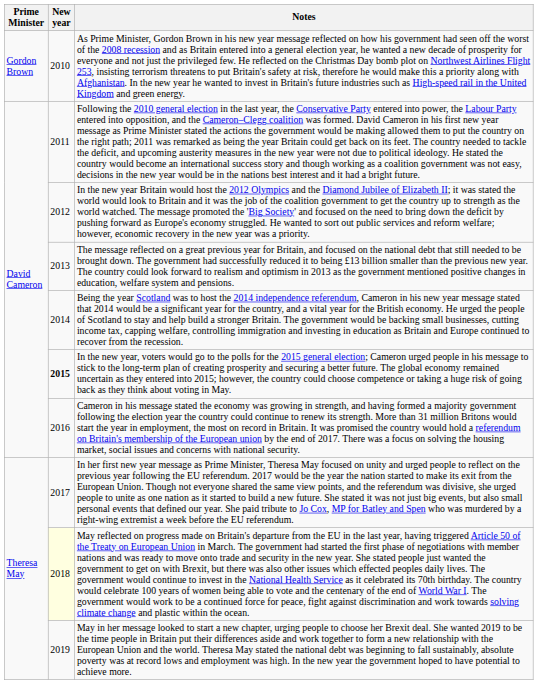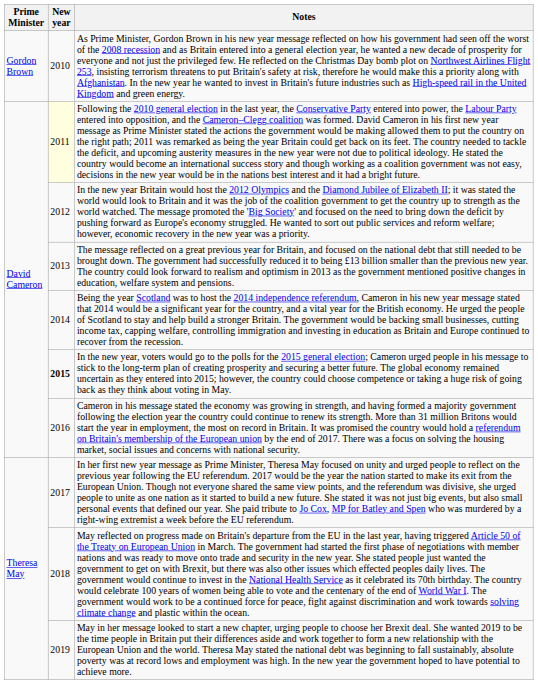(60, 142) no background -> (60, 142) lightyellow background
(60, 574) lightyellow background -> (60, 574) no background
